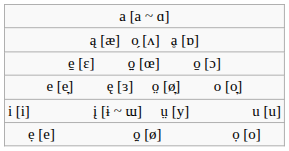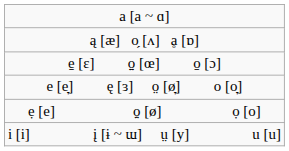(144, 110) i [i] į [ɨ ~ ɯ] ṳ [y] u [u] -> (144, 110) ẹ [e] o̤̣ [ø] ọ [o]
(144, 134) ẹ [e] o̤̣ [ø] ọ [o] -> (144, 134) i [i] į [ɨ ~ ɯ] ṳ [y] u [u]
